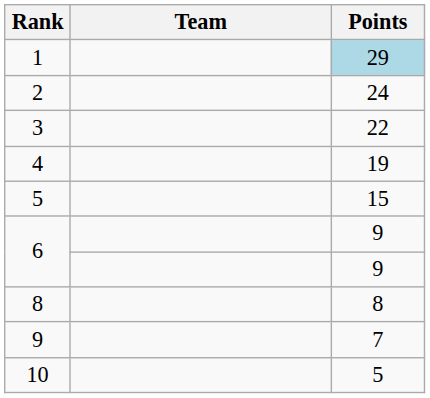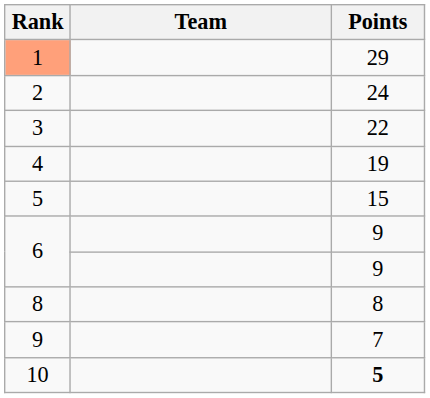(38, 57) no background -> (38, 57) lightsalmon background
(378, 57) lightblue background -> (378, 57) no background
(378, 374) normal -> (378, 374) bold
